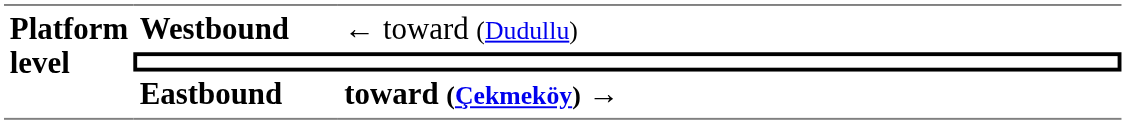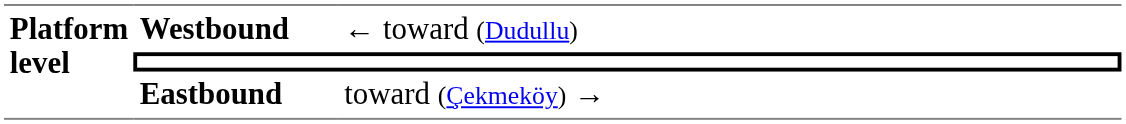(482, 94) bold -> (475, 94) normal
